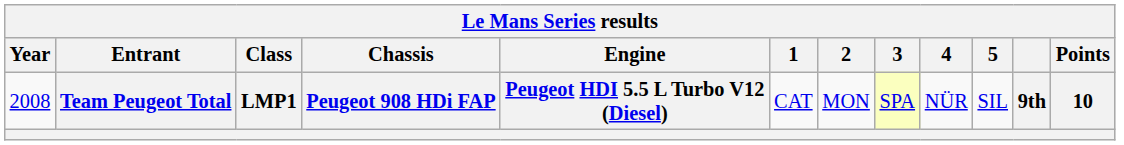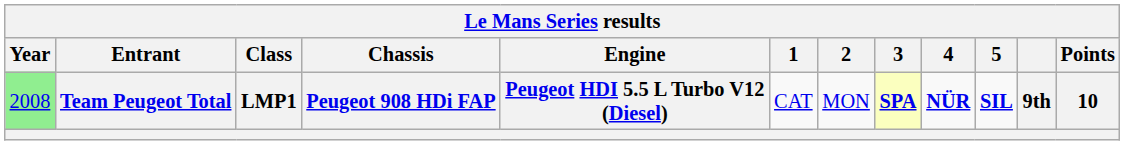(30, 100) no background -> (30, 100) lightgreen background
(897, 100) normal -> (898, 100) bold
(946, 100) normal -> (948, 100) bold
(993, 100) normal -> (996, 100) bold
